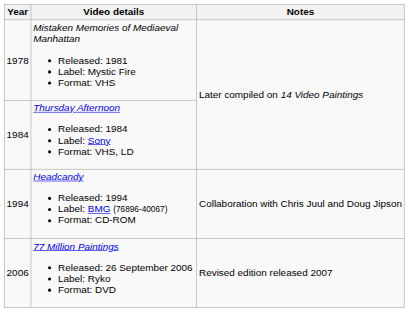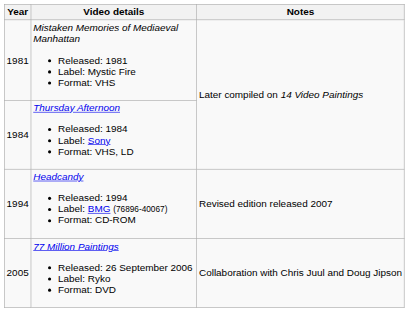(18, 60) 1978 -> (18, 60) 1981
(300, 204) Collaboration with Chris Juul and Doug Jipson -> (266, 204) Revised edition released 2007
(18, 273) 2006 -> (18, 273) 2005
(266, 273) Revised edition released 2007 -> (300, 273) Collaboration with Chris Juul and Doug Jipson
